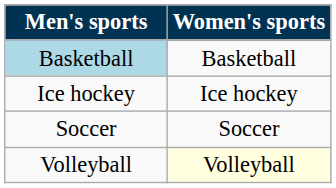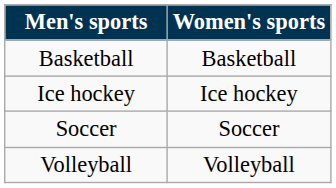(86, 57) lightblue background -> (86, 57) no background
(249, 164) lightyellow background -> (249, 164) no background
